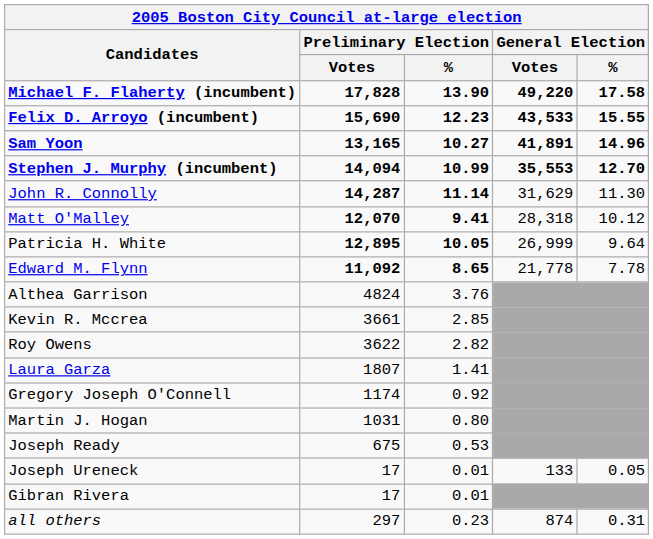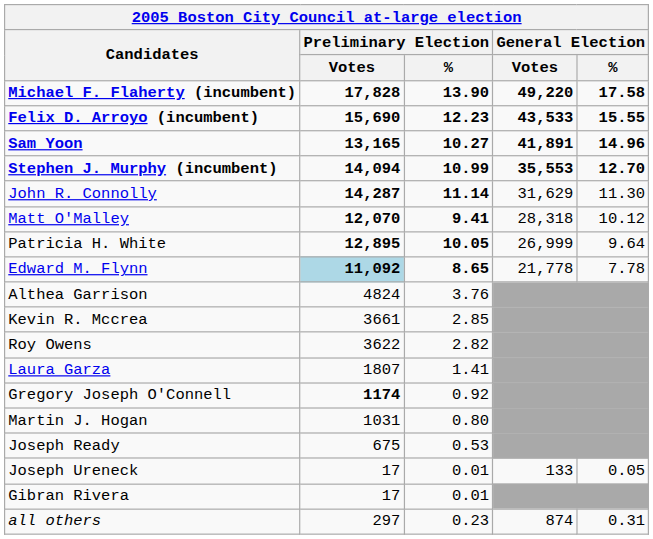(372, 269) no background -> (372, 269) lightblue background
(382, 395) normal -> (382, 395) bold
